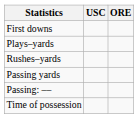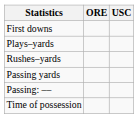columns swapped: (96, 12) <-> (121, 12)
